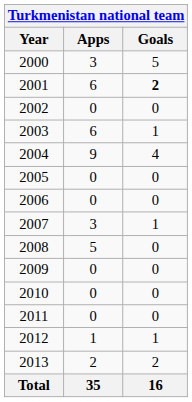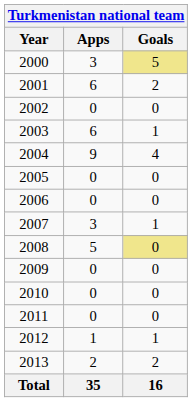(155, 62) no background -> (155, 62) khaki background
(155, 85) bold -> (155, 85) normal
(155, 246) no background -> (155, 246) khaki background
